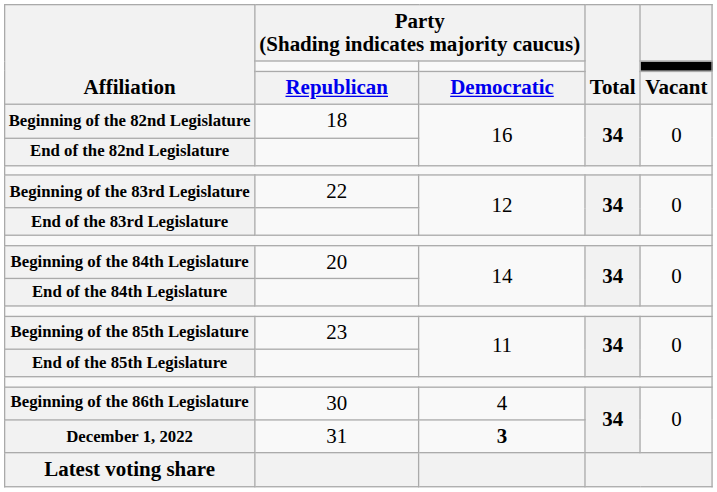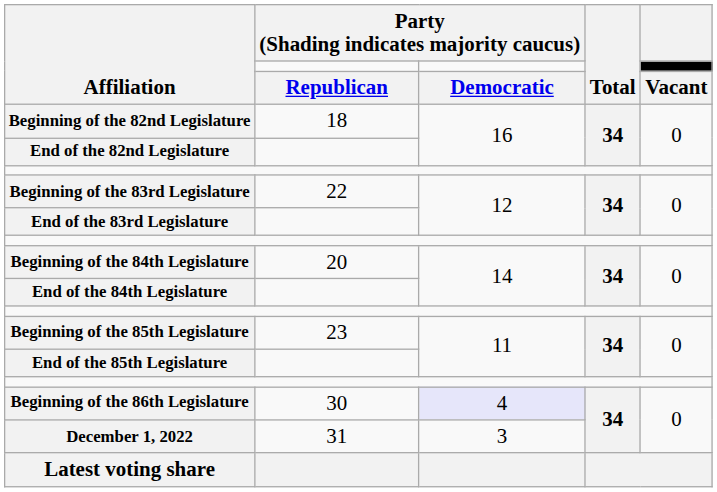(502, 402) no background -> (502, 402) lavender background
(502, 436) bold -> (502, 436) normal
